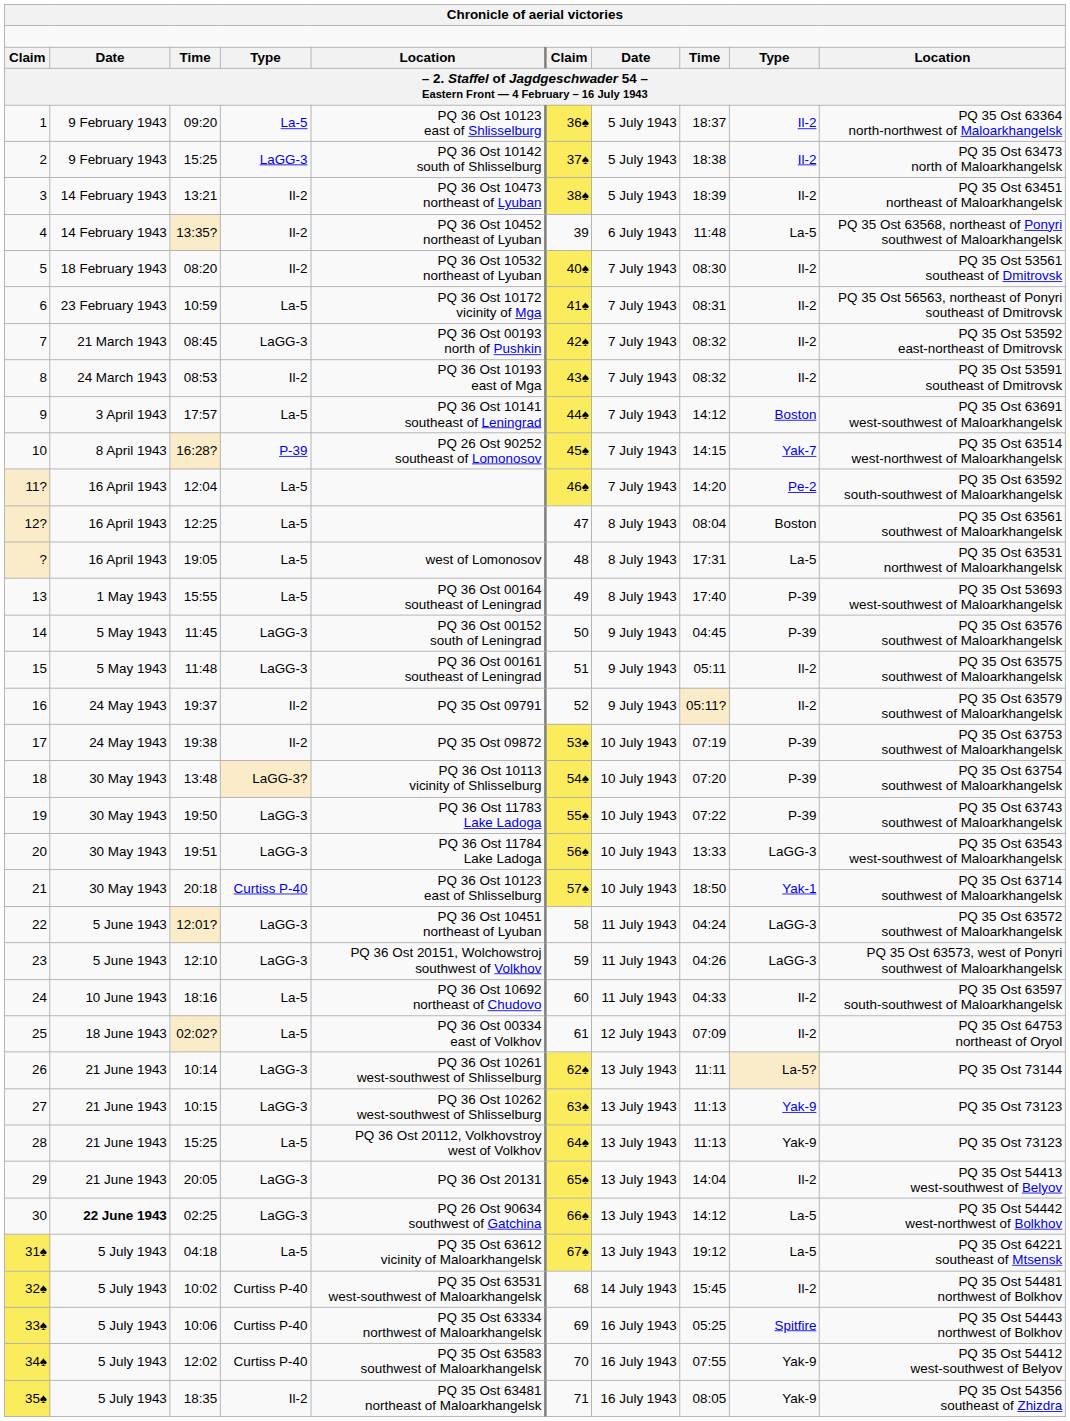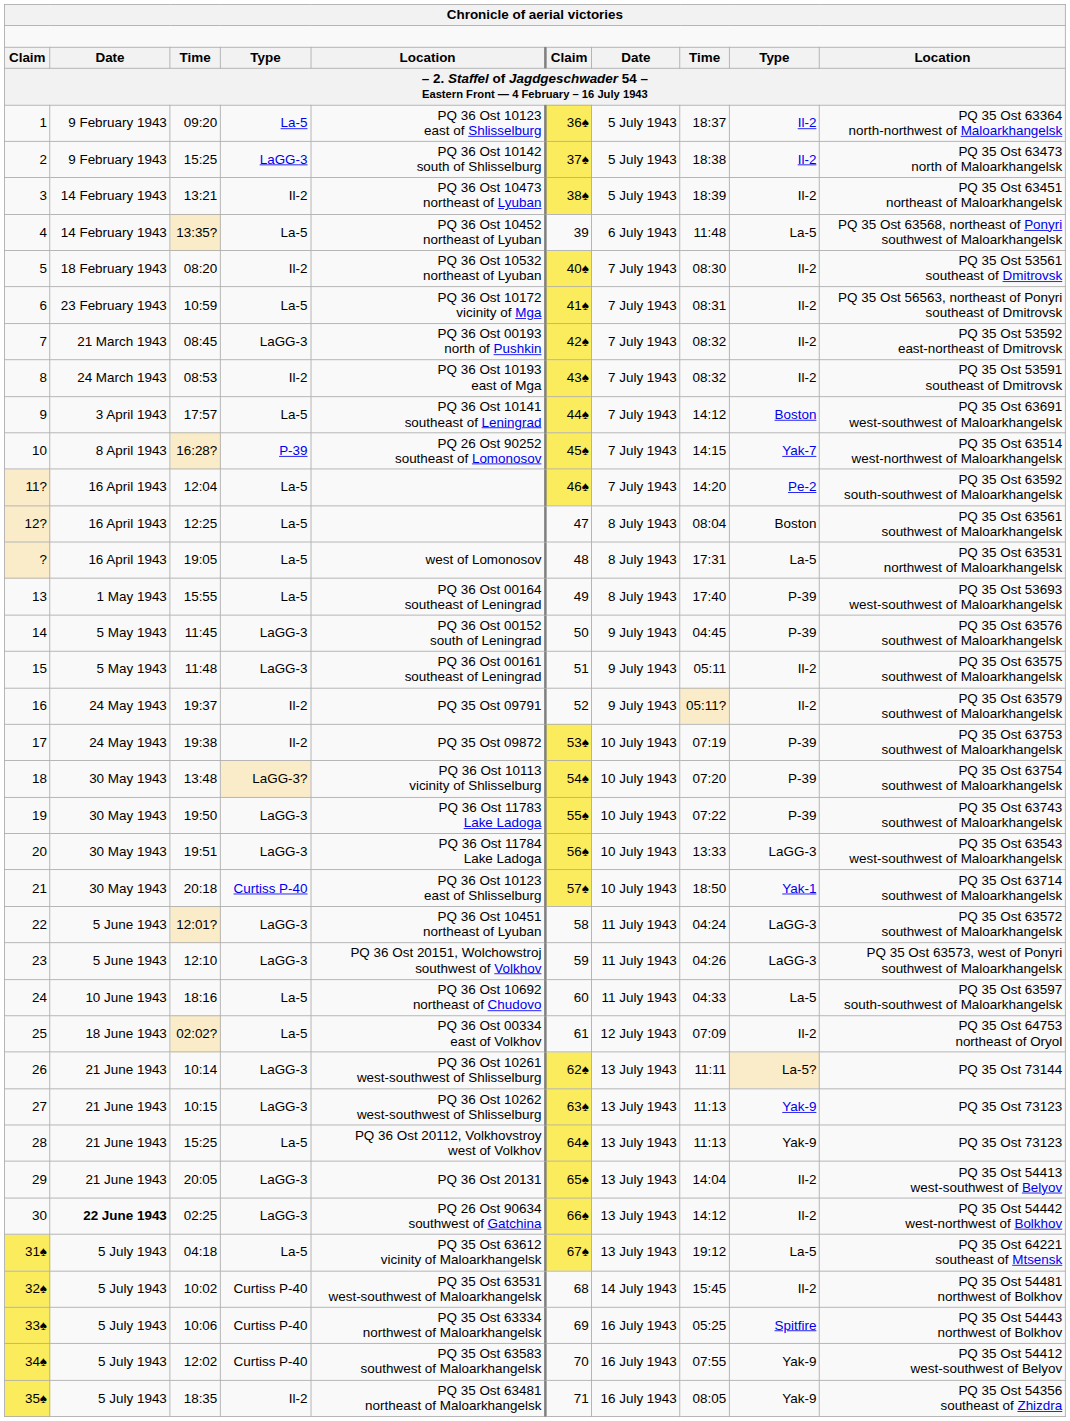(298, 232) Il-2 -> (294, 232) La-5
(807, 997) Il-2 -> (803, 997) La-5
(803, 1216) La-5 -> (807, 1216) Il-2
